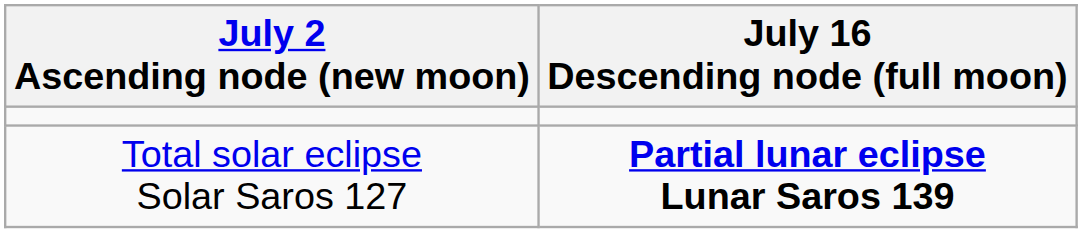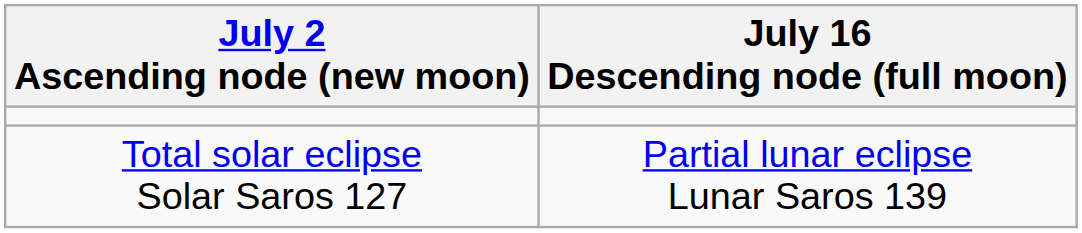(807, 175) bold -> (807, 175) normal
